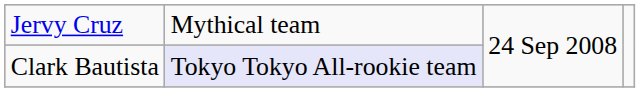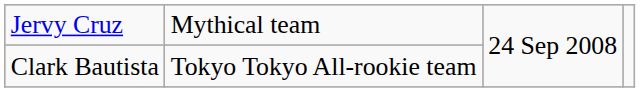(324, 65) lavender background -> (324, 65) no background
